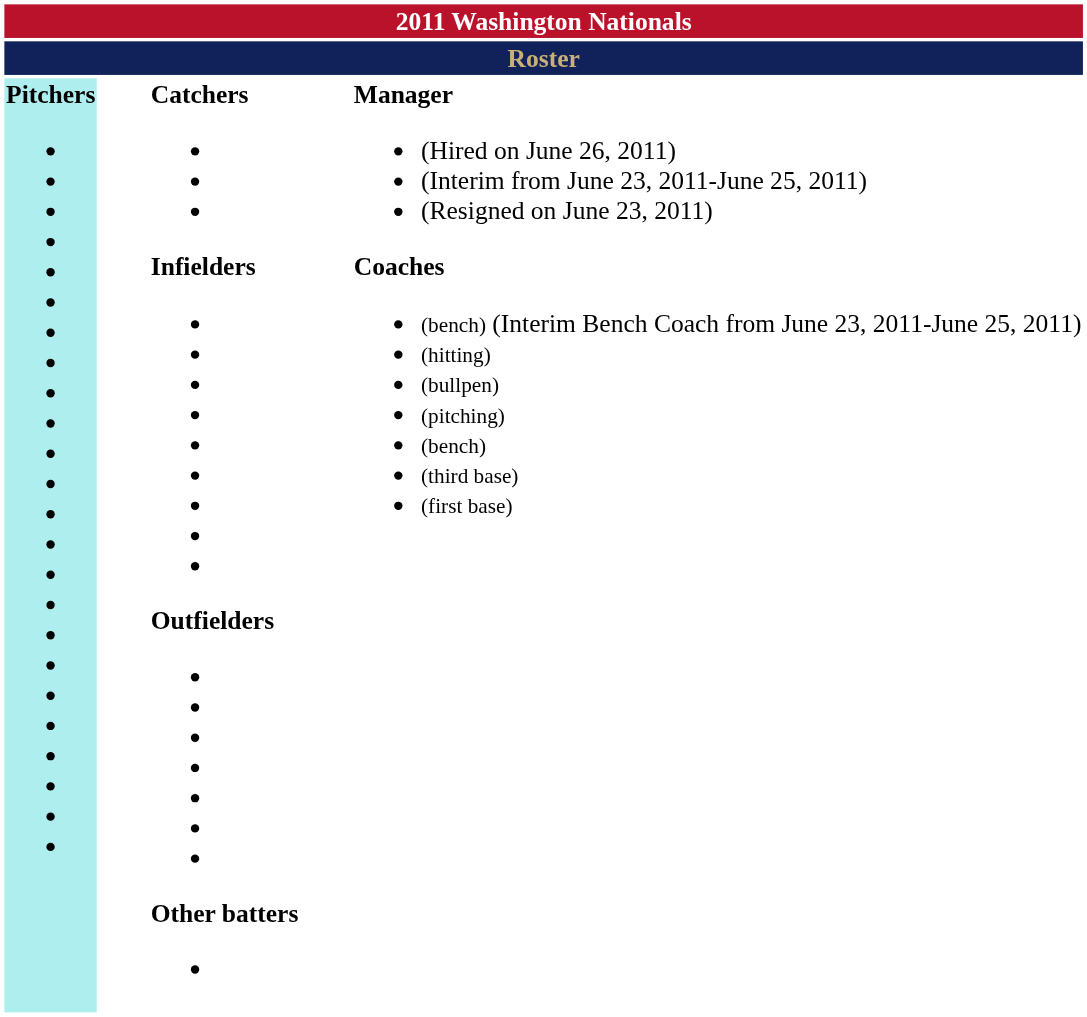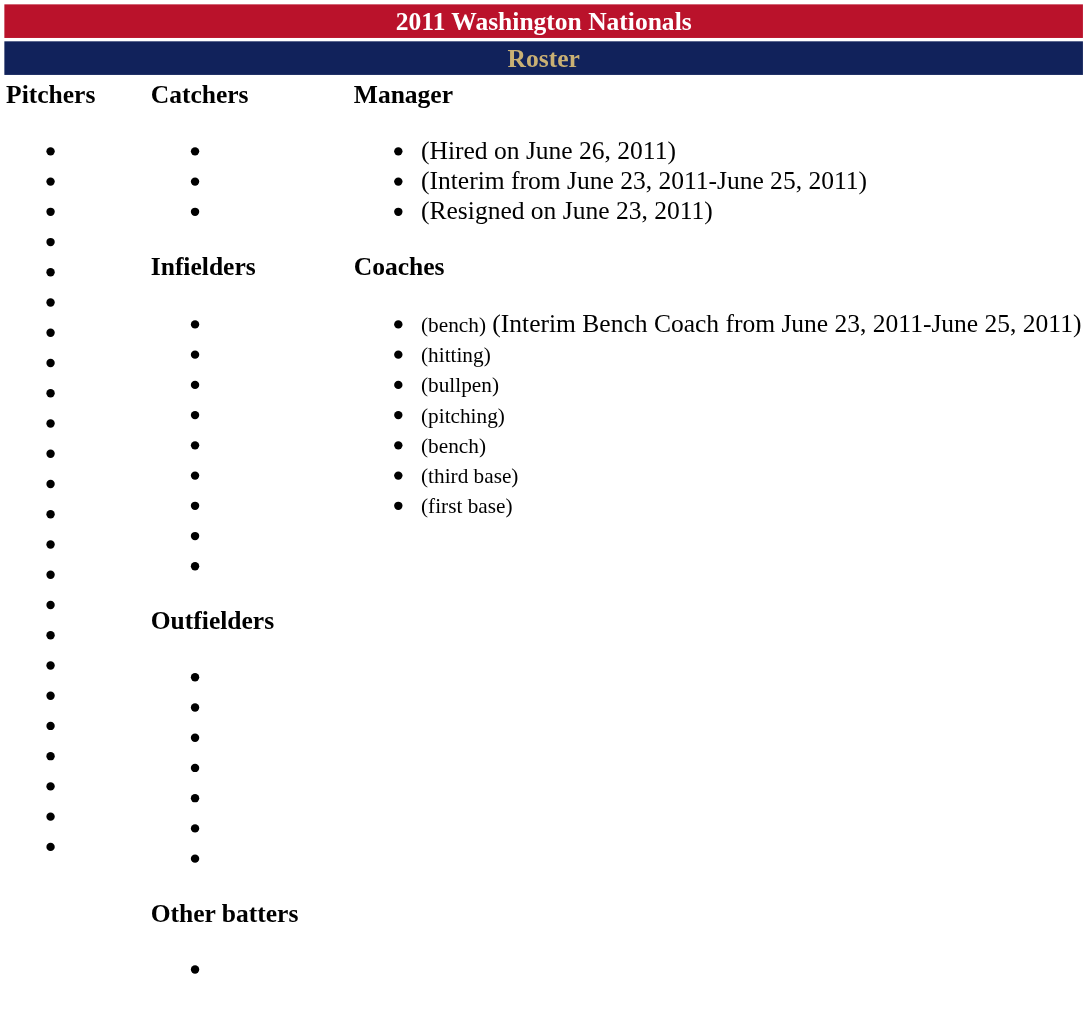(51, 471) paleturquoise background -> (51, 471) no background
